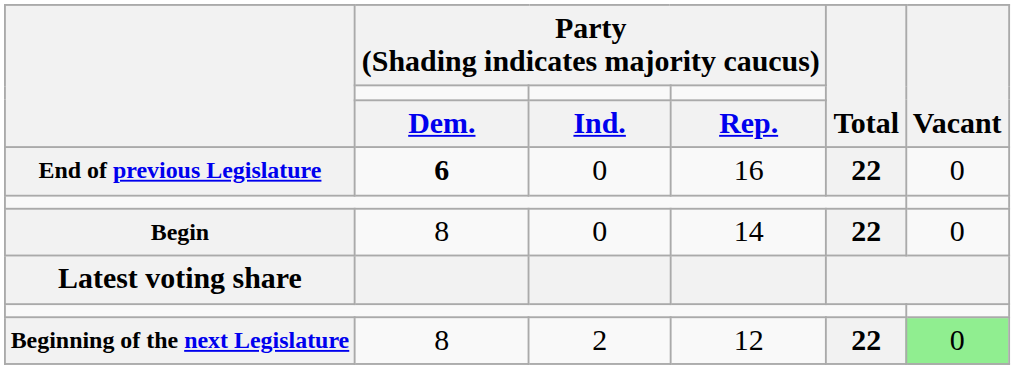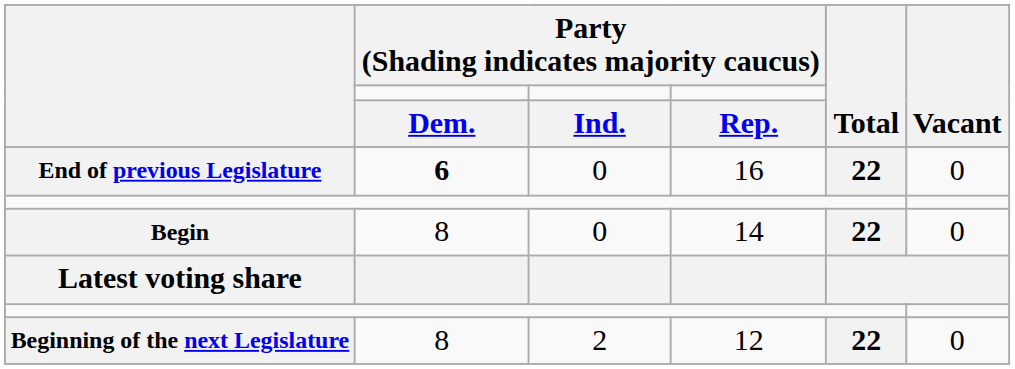(957, 340) lightgreen background -> (957, 340) no background
